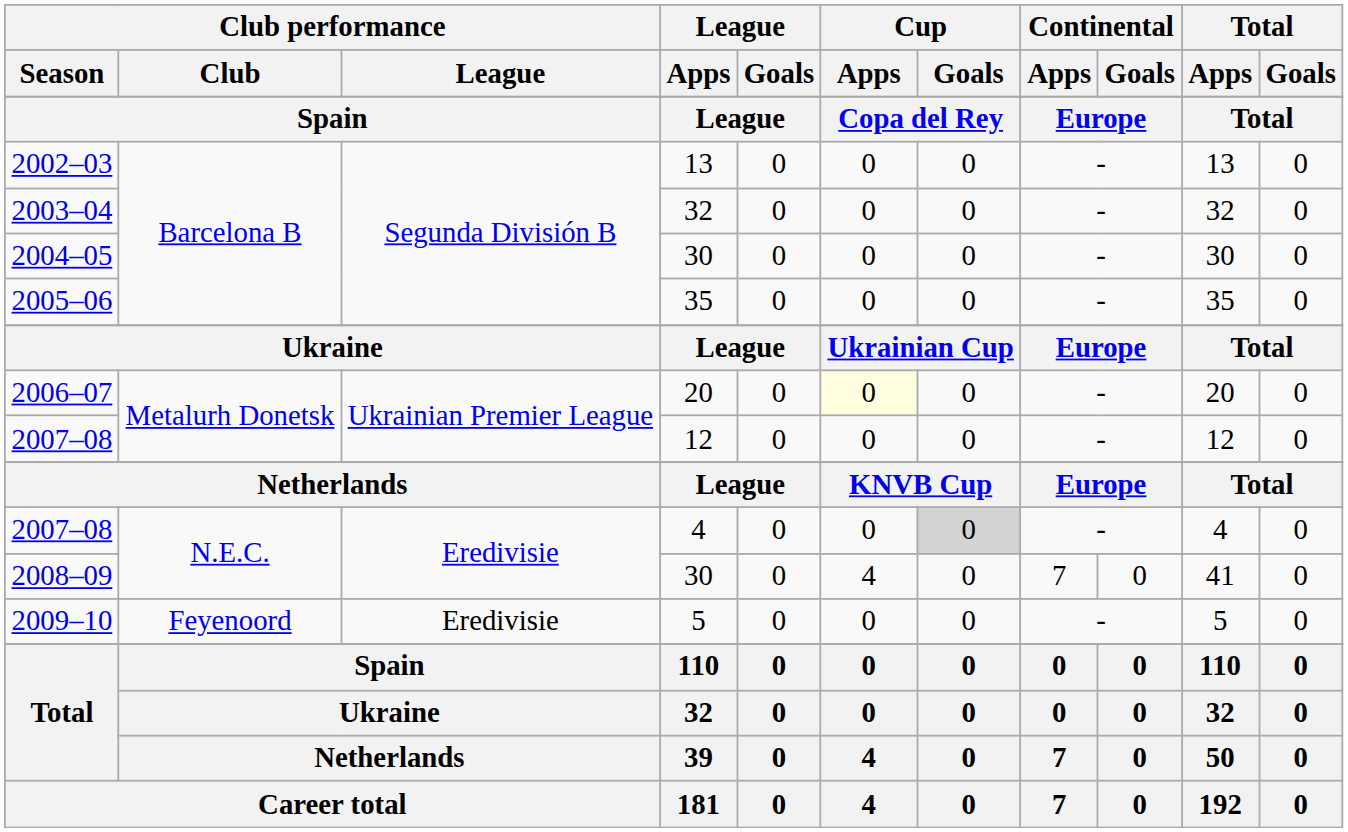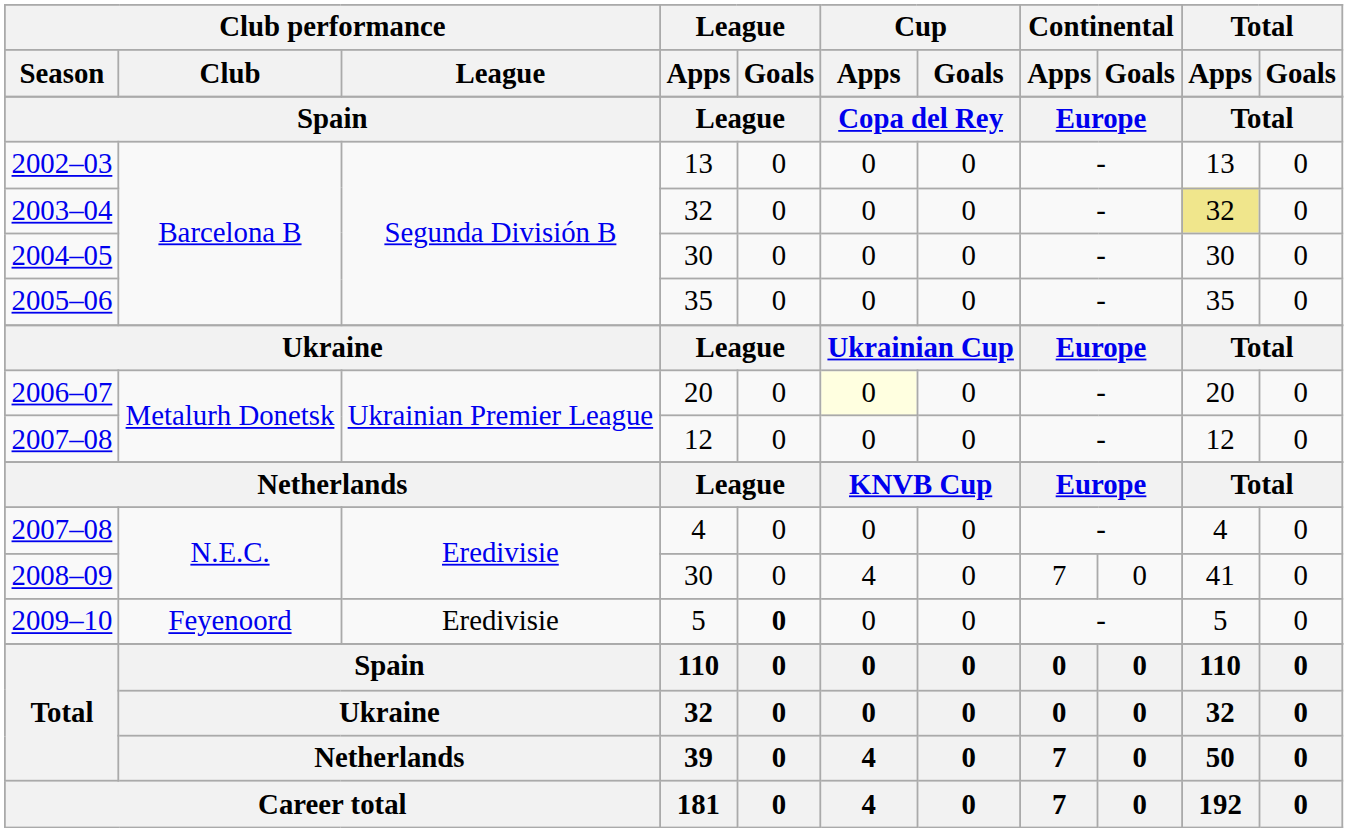(1220, 210) no background -> (1220, 210) khaki background
(969, 529) lightgrey background -> (969, 529) no background
(779, 621) normal -> (779, 621) bold
